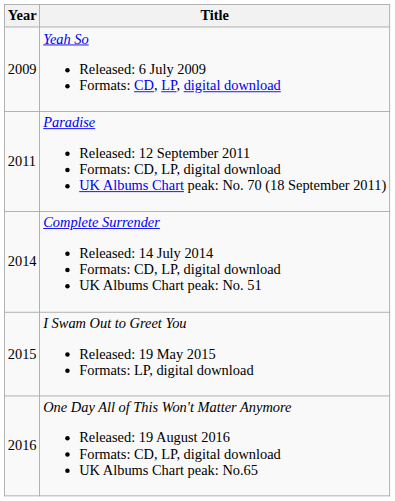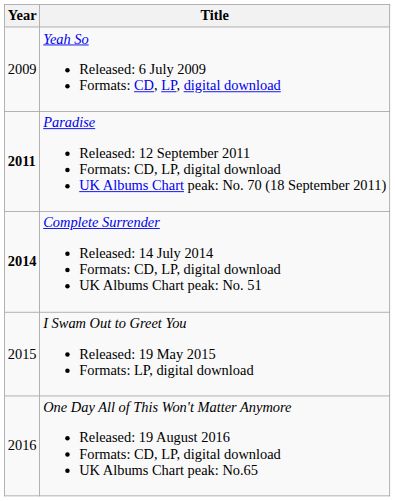(22, 161) normal -> (22, 161) bold
(22, 261) normal -> (22, 261) bold
